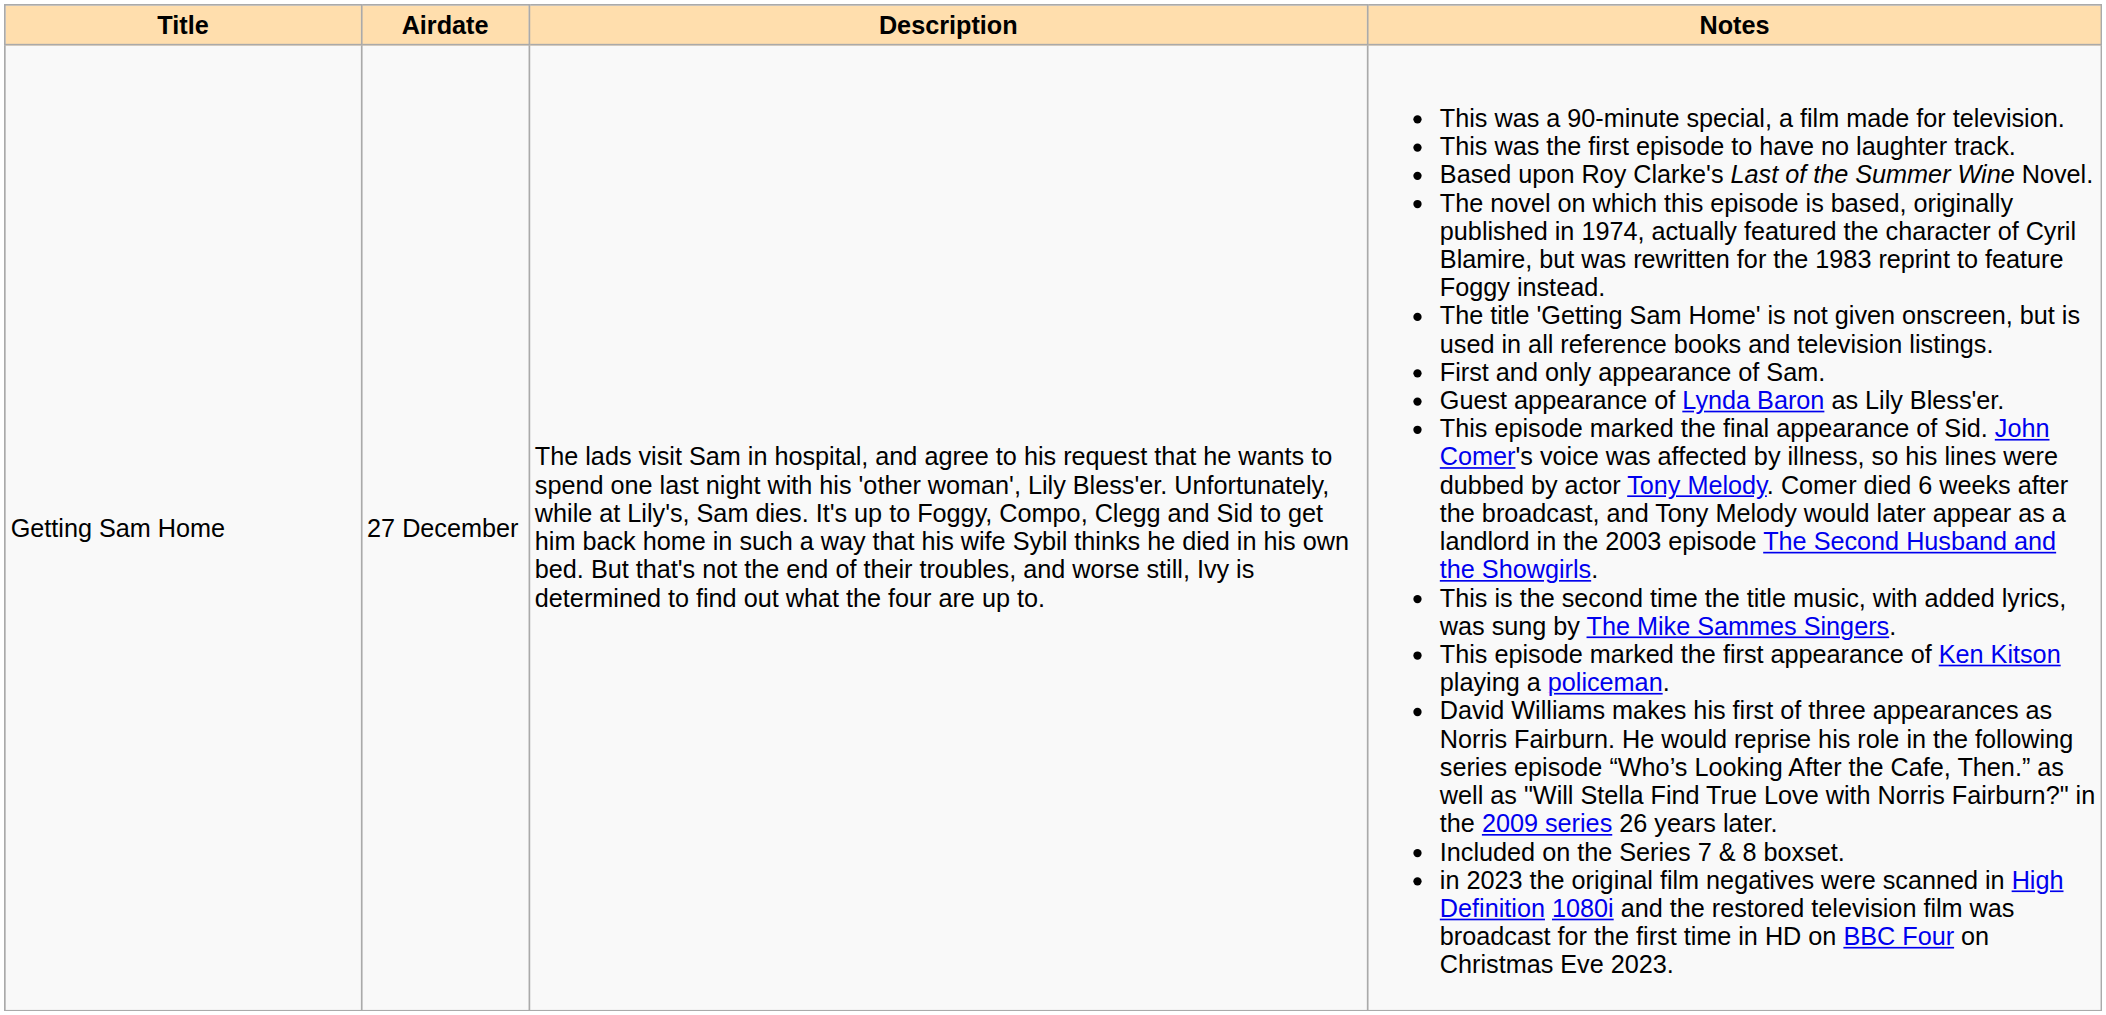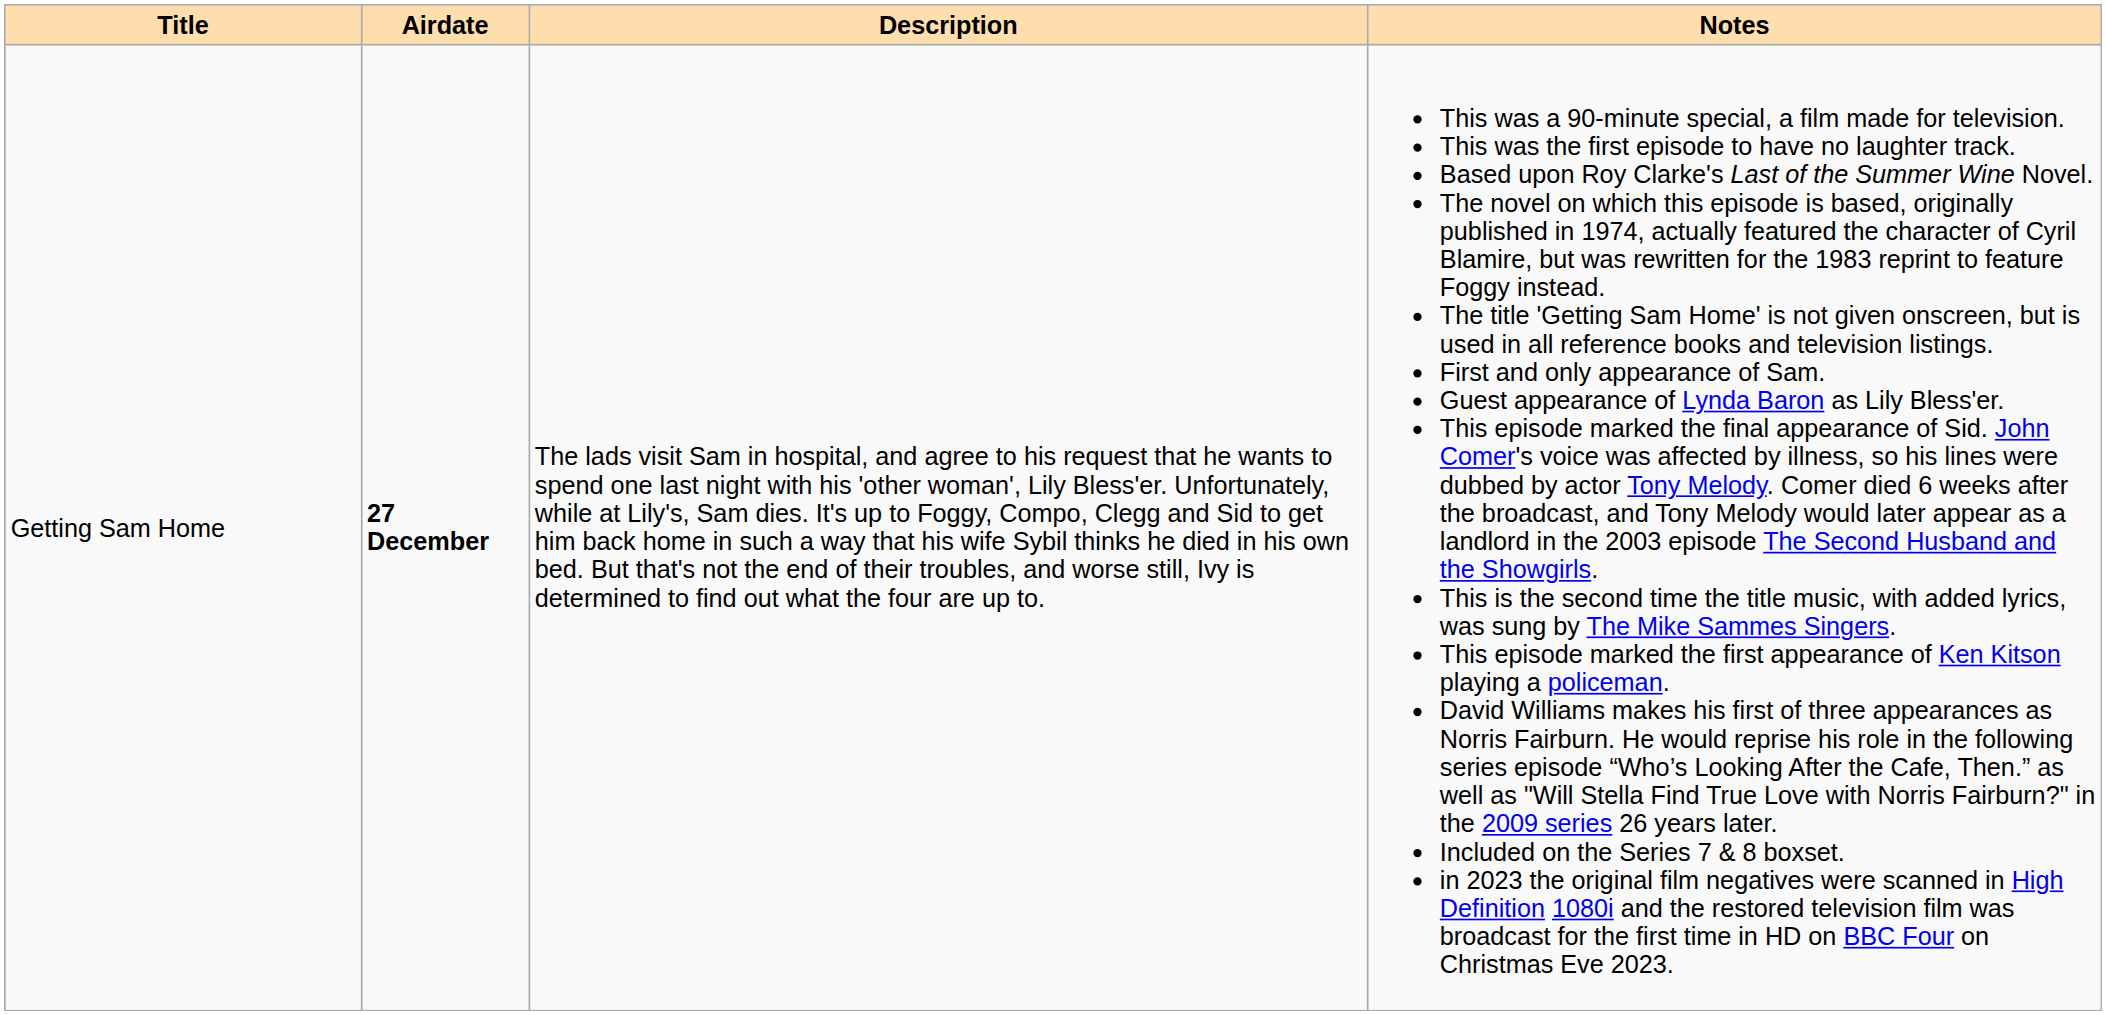(443, 528) normal -> (428, 528) bold
